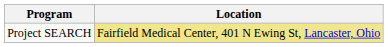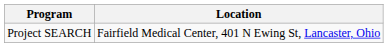(239, 33) khaki background -> (239, 33) no background
